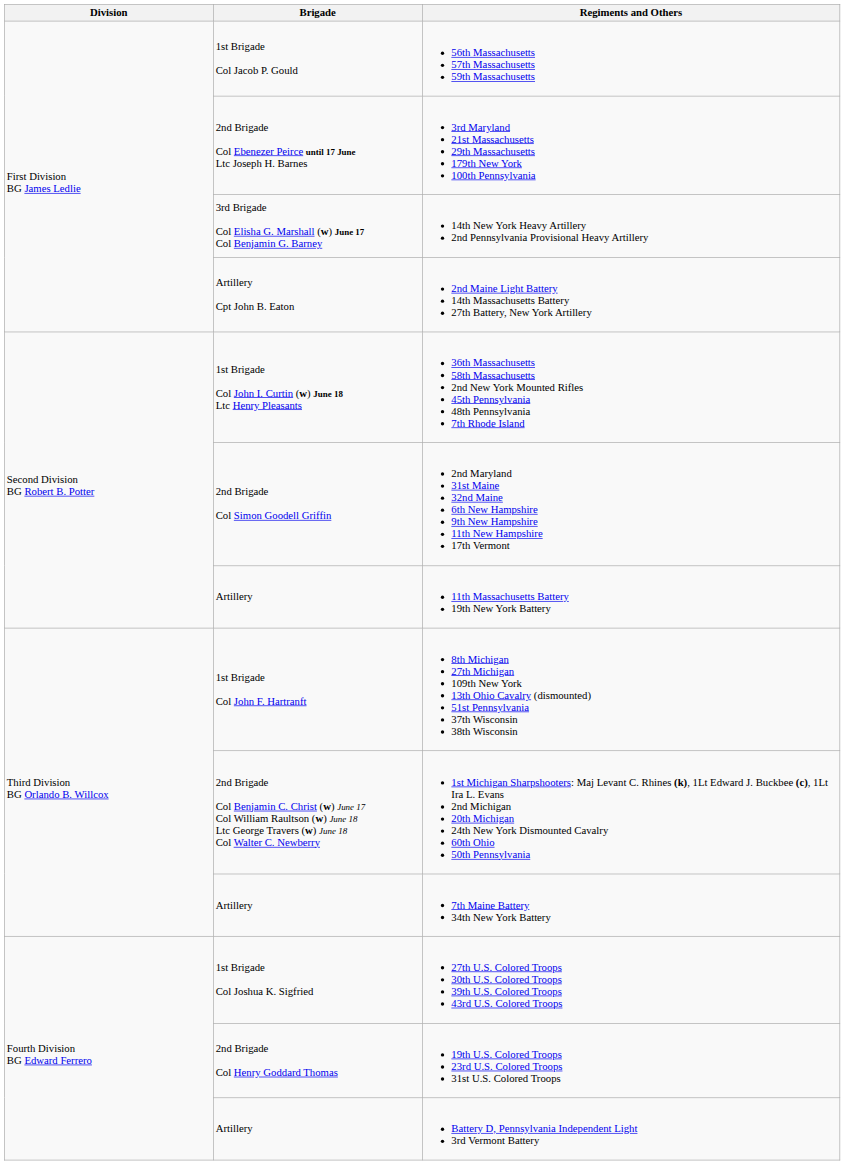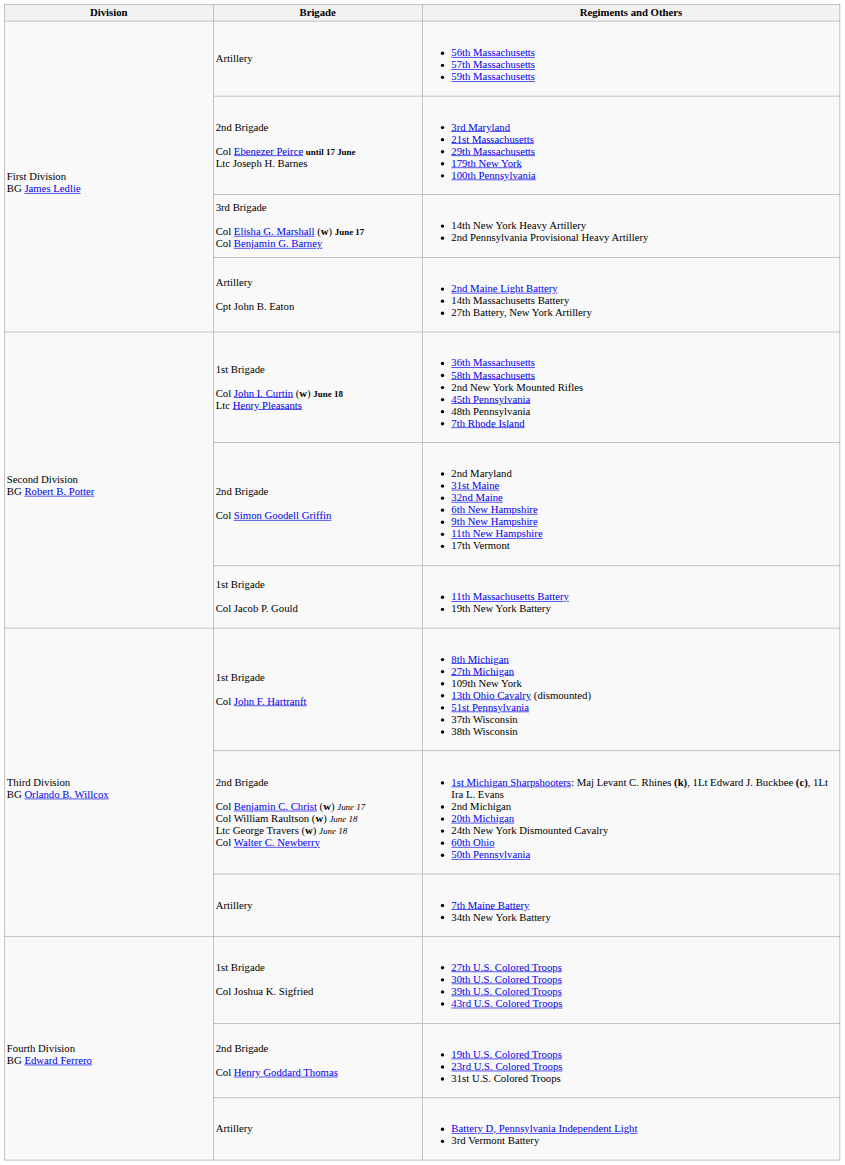(257, 58) 1st Brigade Col Jacob P. Gould -> (234, 58) Artillery
(234, 596) Artillery -> (257, 596) 1st Brigade Col Jacob P. Gould
